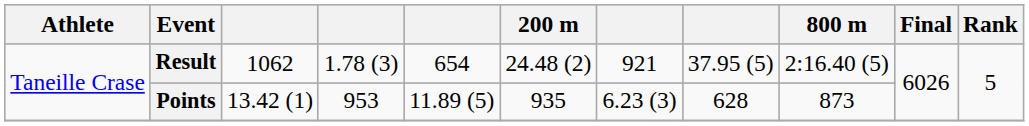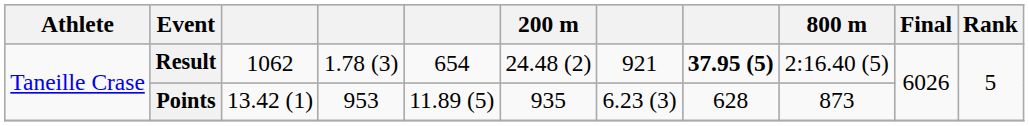(731, 62) normal -> (731, 62) bold
